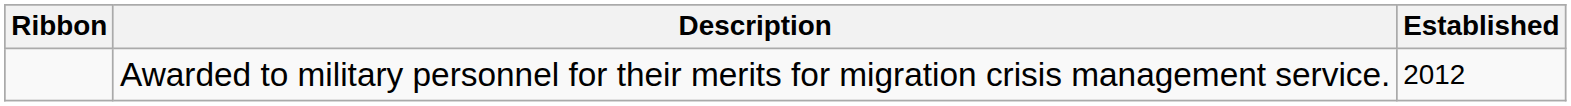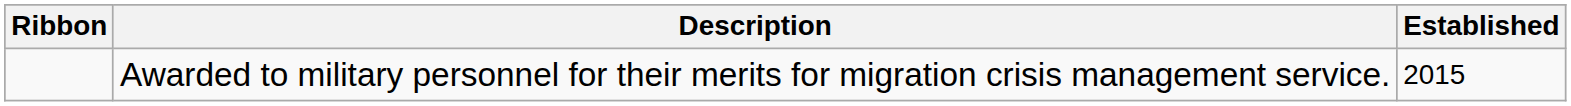(1434, 74) 2012 -> (1434, 74) 2015
